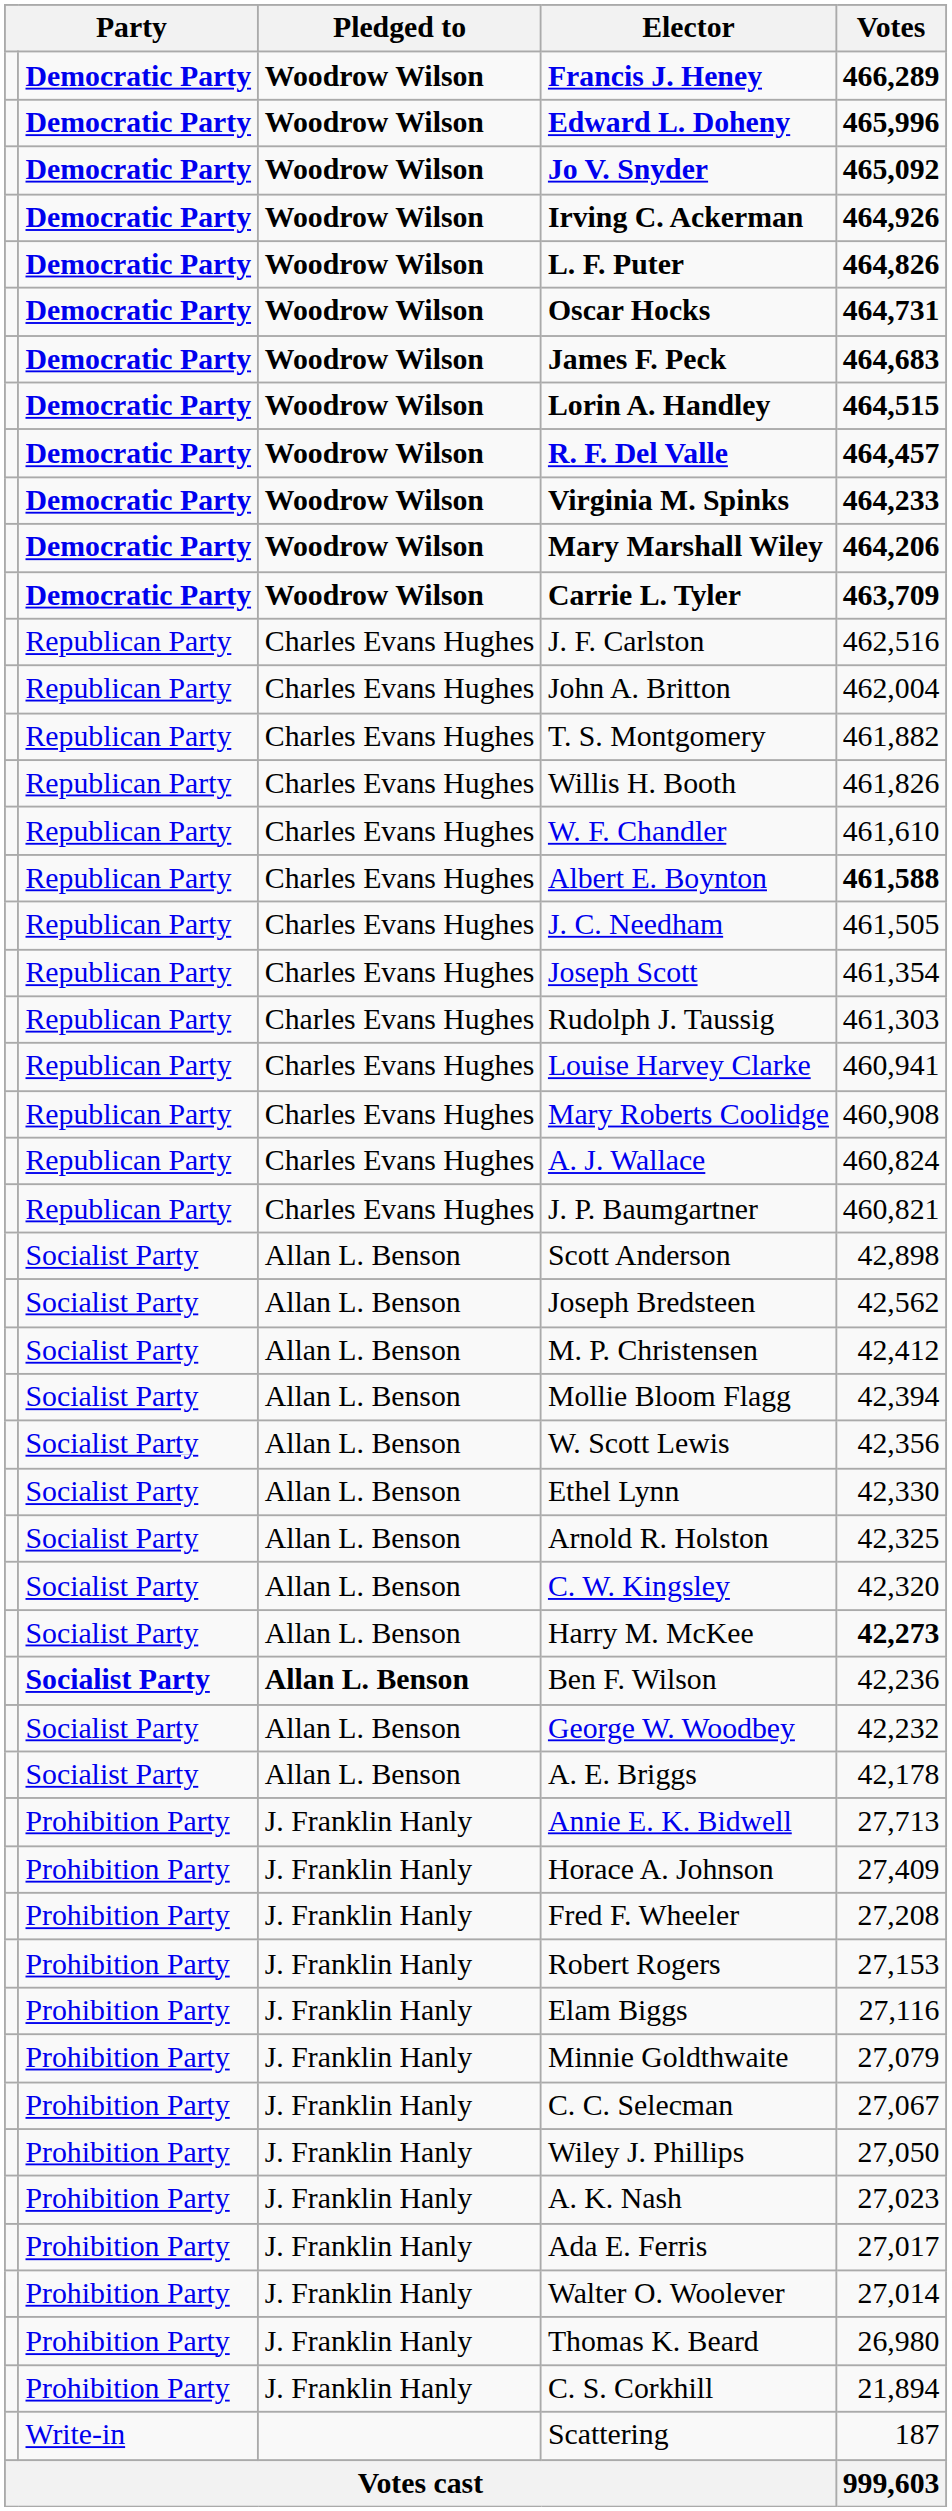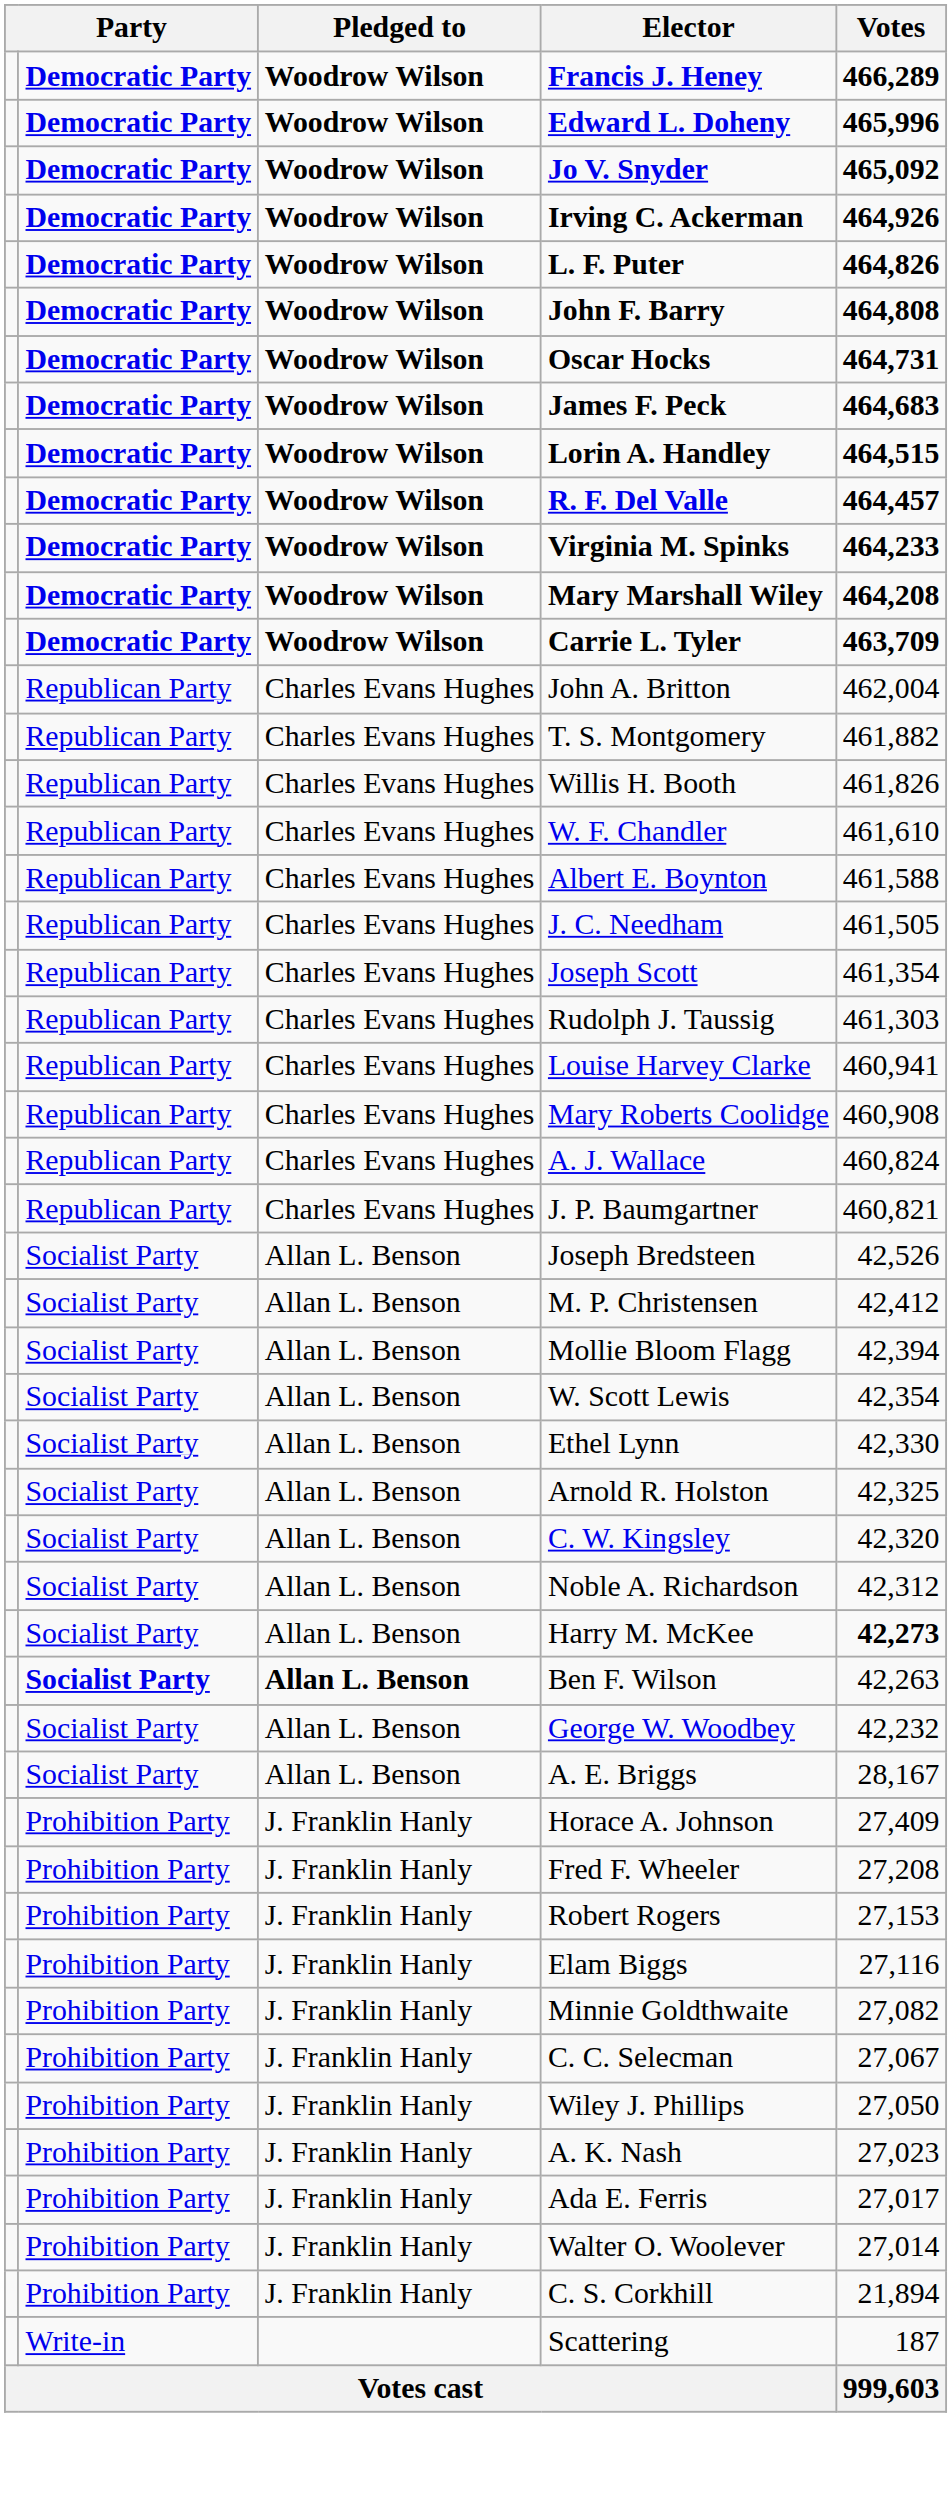+ row: (636, 311)
(891, 547) 464,206 -> (891, 594) 464,208
- row: (626, 641)
(891, 877) bold -> (891, 877) normal
- row: (639, 1255)
(898, 1302) 42,562 -> (898, 1255) 42,526
(898, 1444) 42,356 -> (898, 1396) 42,354
+ row: (673, 1585)
(898, 1680) 42,236 -> (898, 1680) 42,263
(898, 1774) 42,178 -> (898, 1774) 28,167
- row: (670, 1821)
(898, 2057) 27,079 -> (898, 2010) 27,082
- row: (653, 2340)
